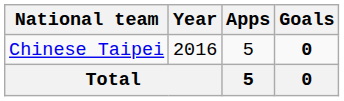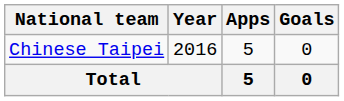(307, 50) bold -> (307, 50) normal
